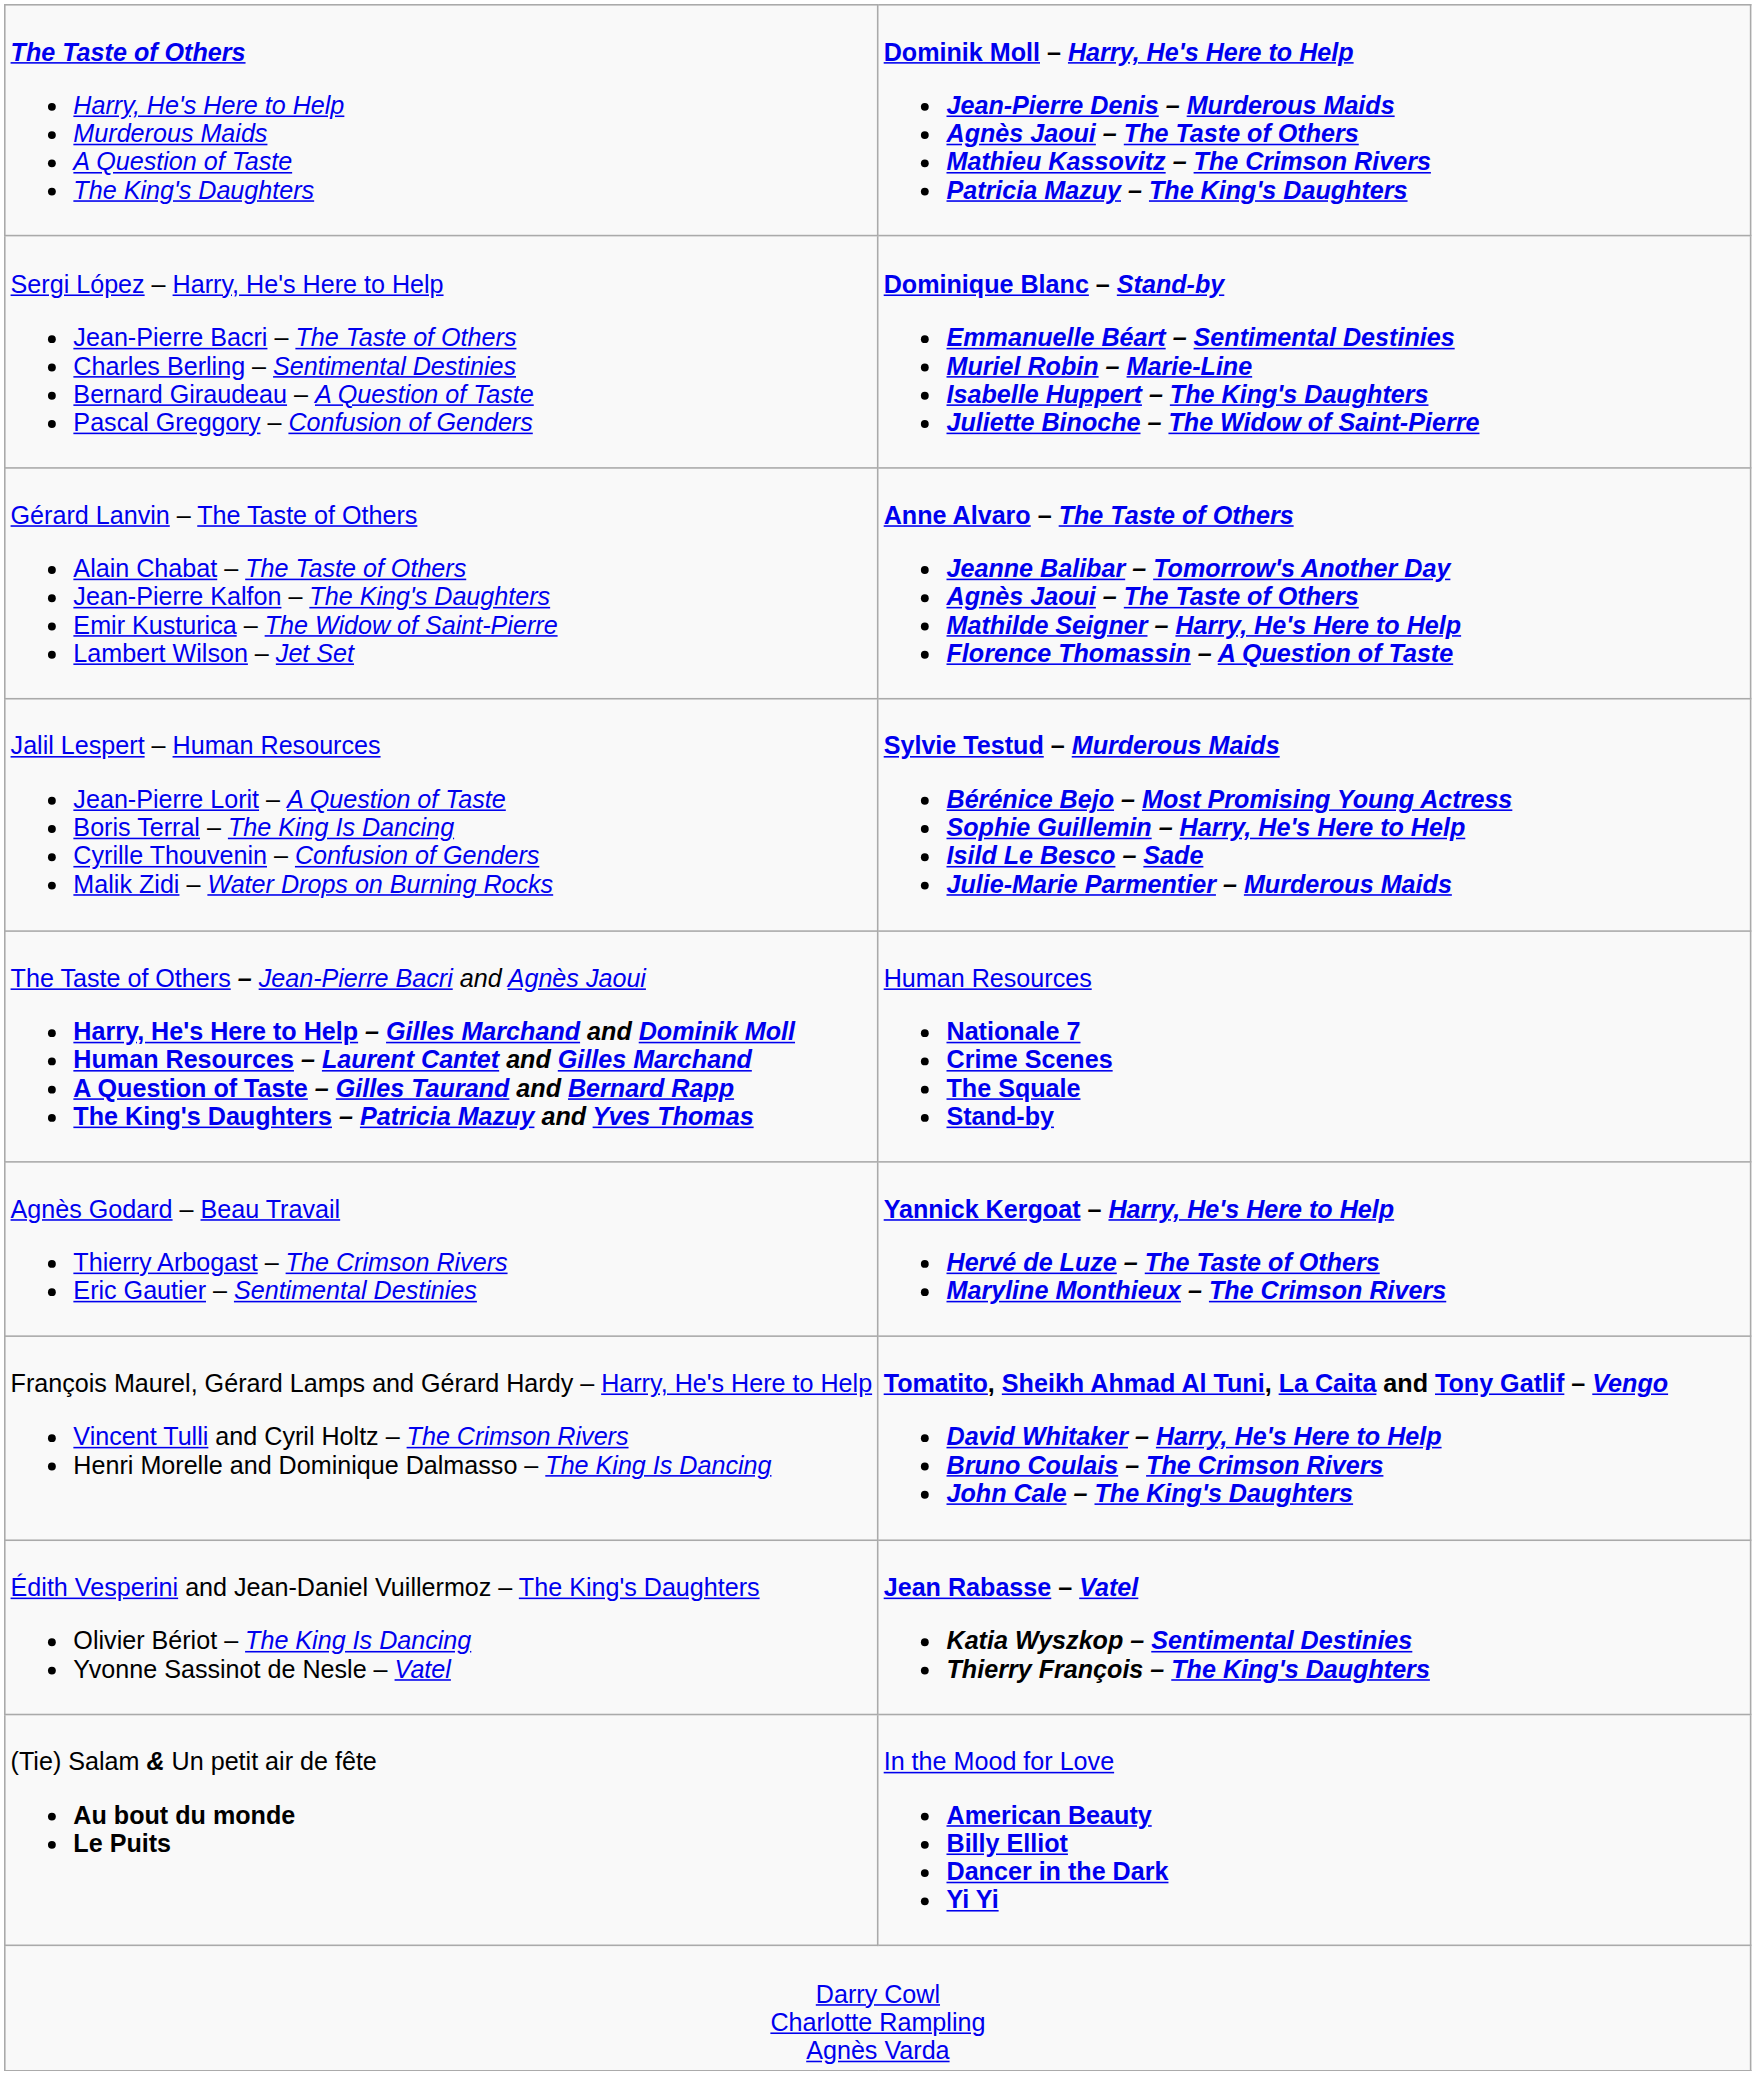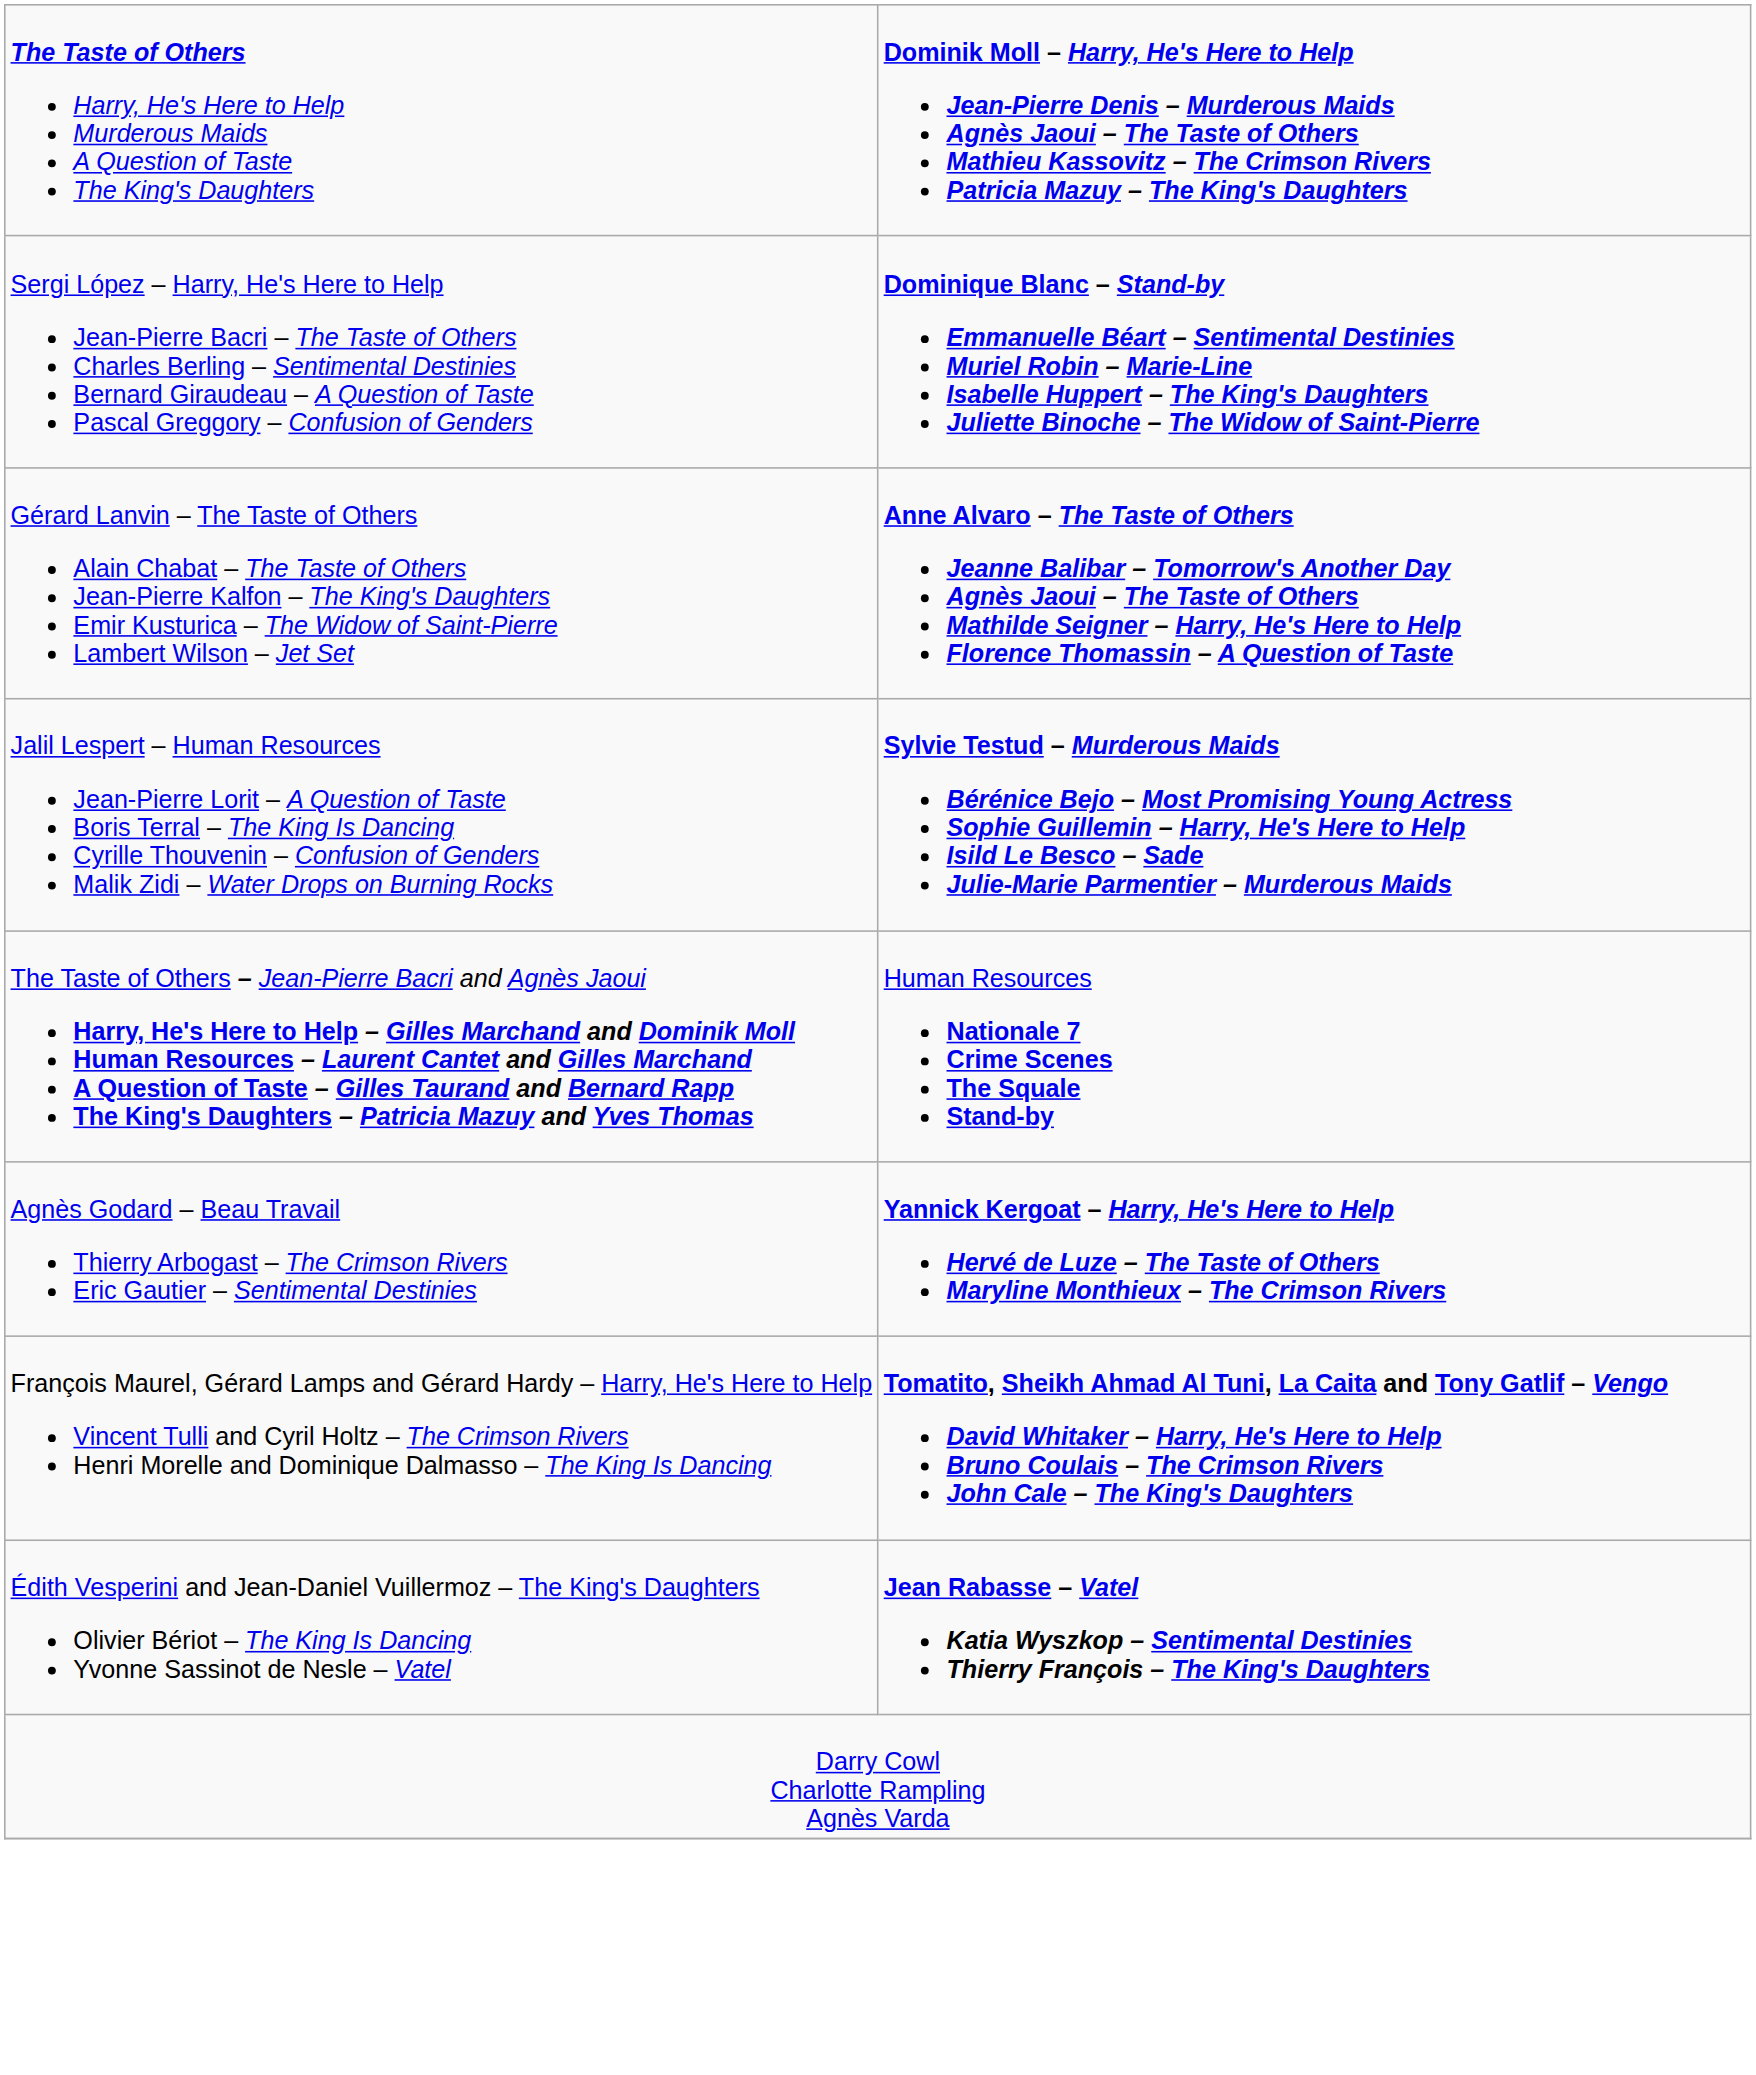- row: (441, 1804)
